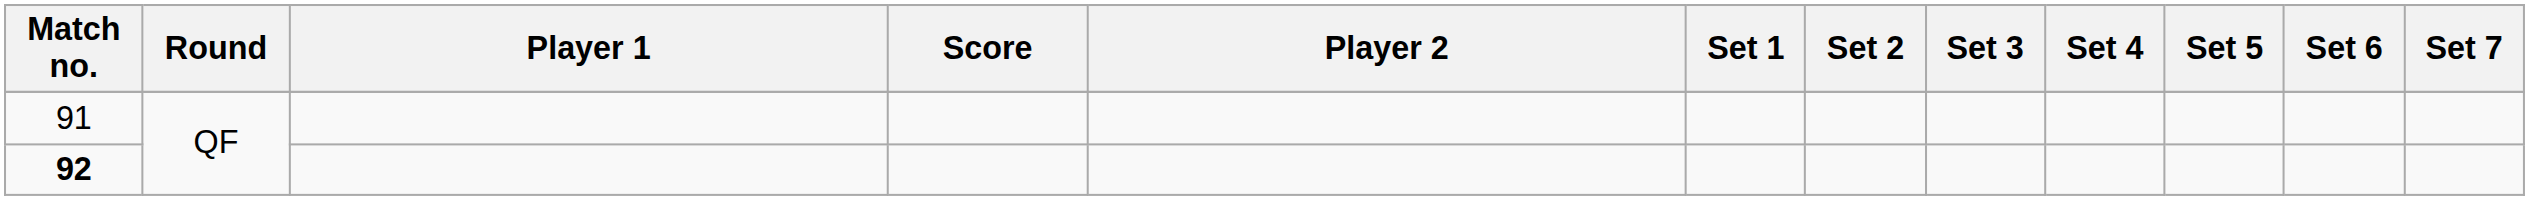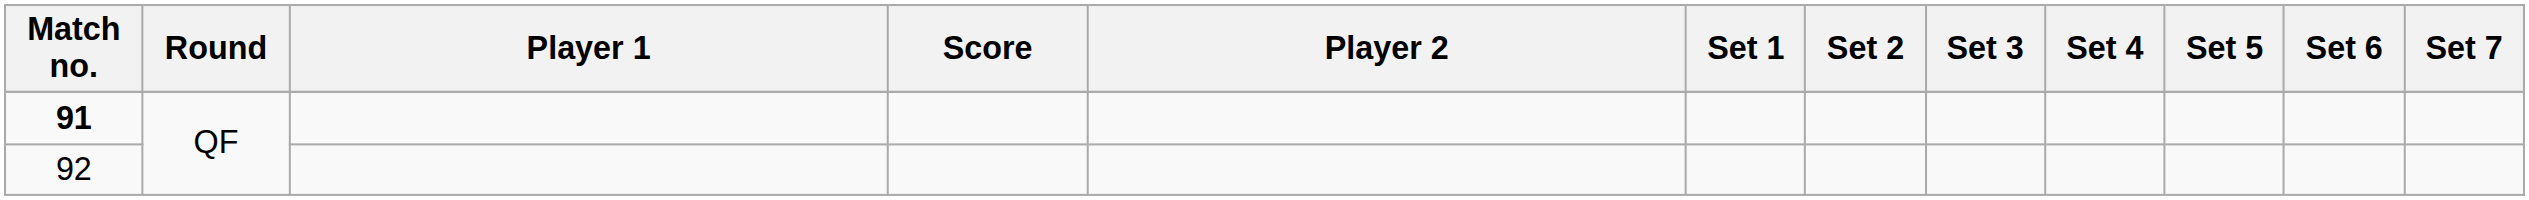(74, 117) normal -> (74, 117) bold
(74, 169) bold -> (74, 169) normal
